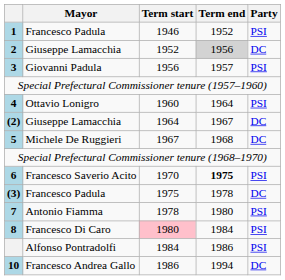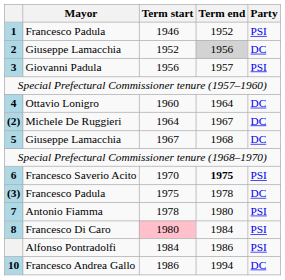(259, 103) PSI -> (258, 103) DC
(73, 121) Giuseppe Lamacchia -> (73, 121) Michele De Ruggieri
(73, 139) Michele De Ruggieri -> (73, 139) Giuseppe Lamacchia
